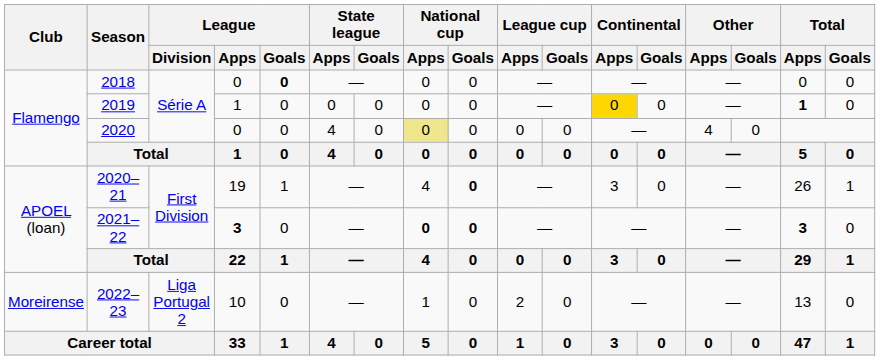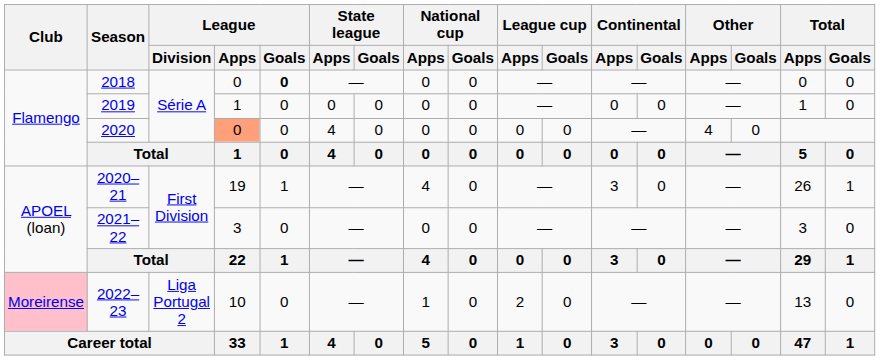(614, 105) gold background -> (614, 105) no background
(803, 105) bold -> (803, 105) normal
(237, 130) no background -> (237, 130) lightsalmon background
(426, 130) khaki background -> (426, 130) no background
(473, 186) bold -> (473, 186) normal
(237, 228) bold -> (237, 228) normal
(426, 228) bold -> (426, 228) normal
(473, 228) bold -> (473, 228) normal
(803, 228) bold -> (803, 228) normal
(46, 301) no background -> (46, 301) pink background
